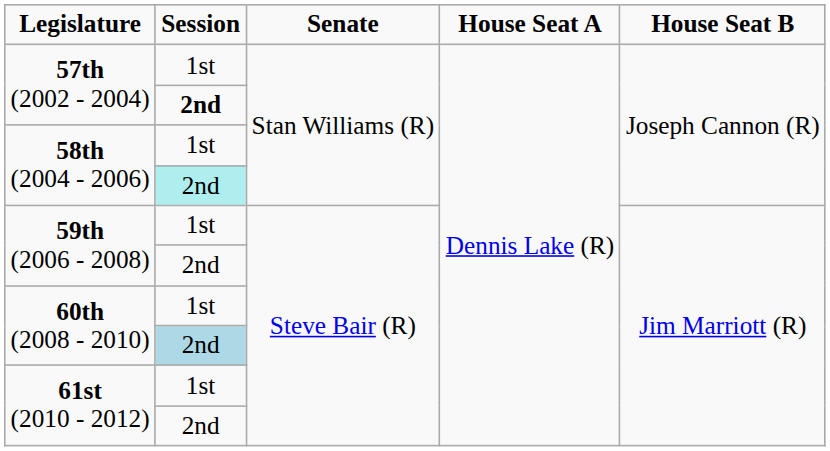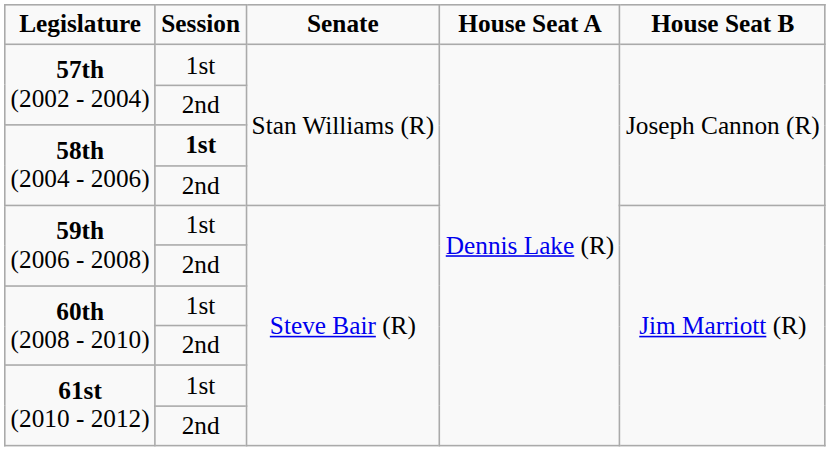(201, 104) bold -> (201, 104) normal
(201, 144) normal -> (201, 144) bold
(201, 184) paleturquoise background -> (201, 184) no background
(201, 345) lightblue background -> (201, 345) no background
